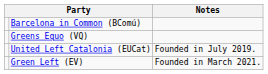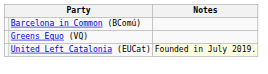(205, 50) no background -> (205, 50) lightyellow background
- row: (47, 63)
